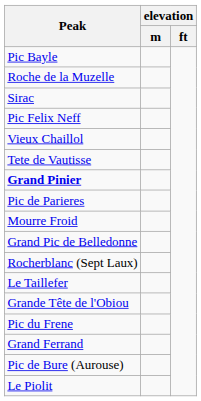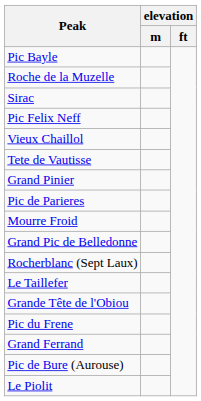(44, 180) bold -> (41, 180) normal
